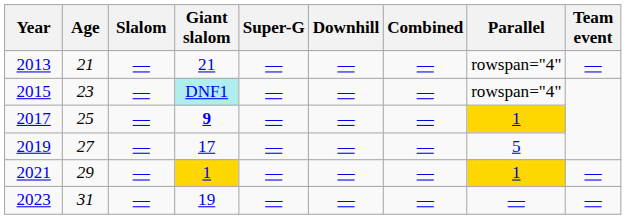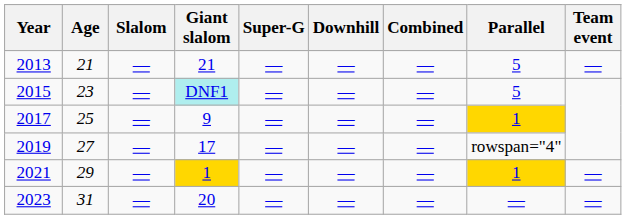(516, 64) rowspan="4" -> (516, 64) 5
(516, 91) rowspan="4" -> (516, 91) 5
(207, 118) bold -> (207, 118) normal
(516, 145) 5 -> (516, 145) rowspan="4"
(207, 200) 19 -> (207, 200) 20
